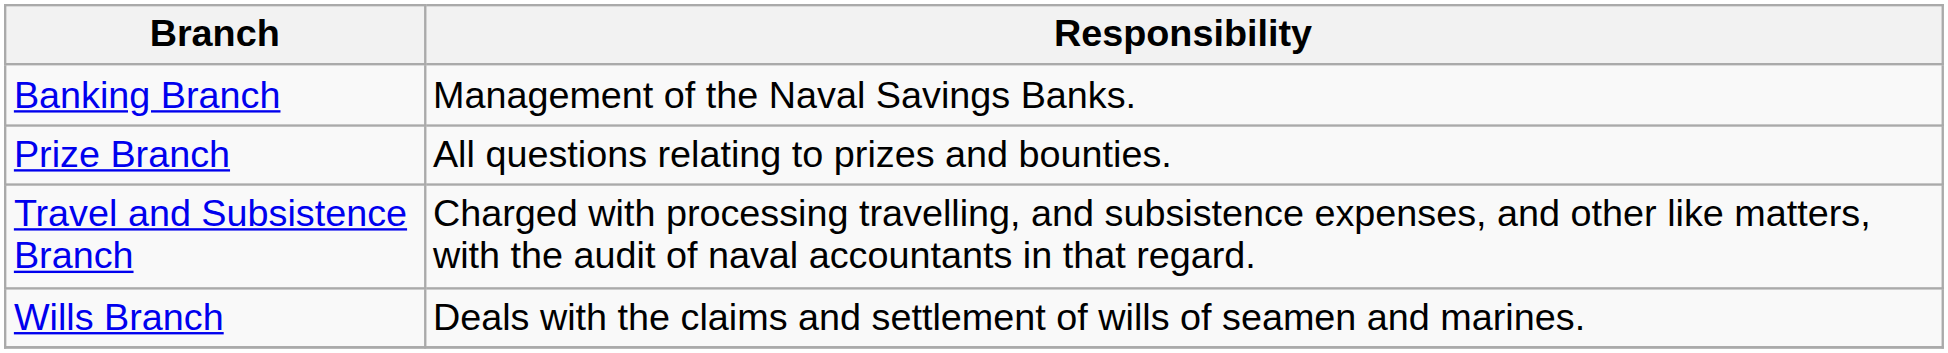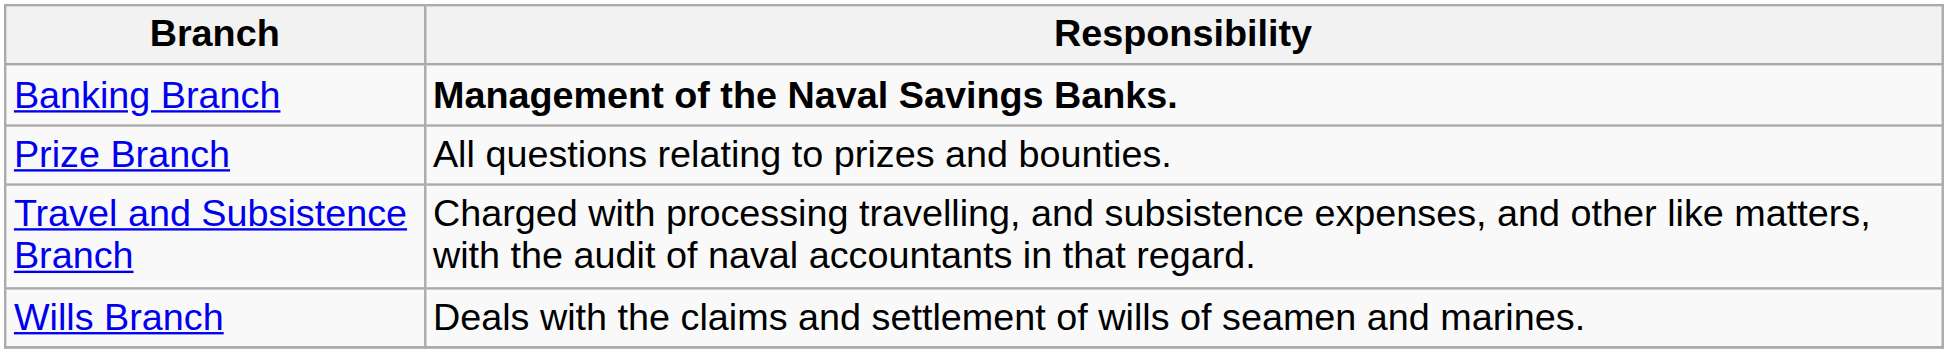(785, 94) normal -> (805, 94) bold
